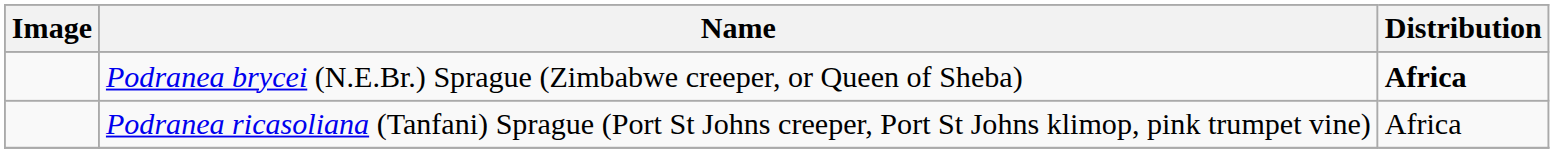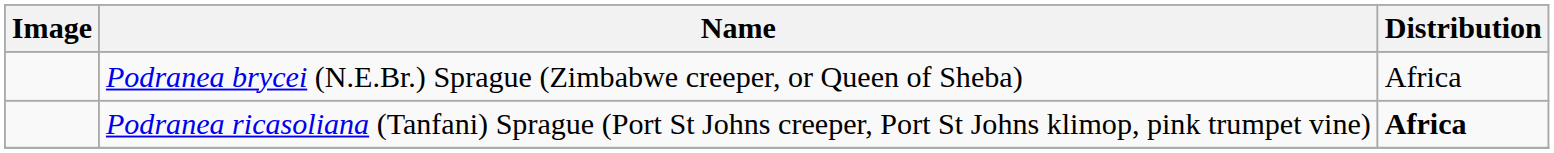(1426, 76) bold -> (1423, 76) normal
(1423, 123) normal -> (1426, 123) bold
